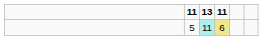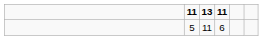(207, 27) paleturquoise background -> (207, 27) no background
(222, 27) khaki background -> (222, 27) no background
